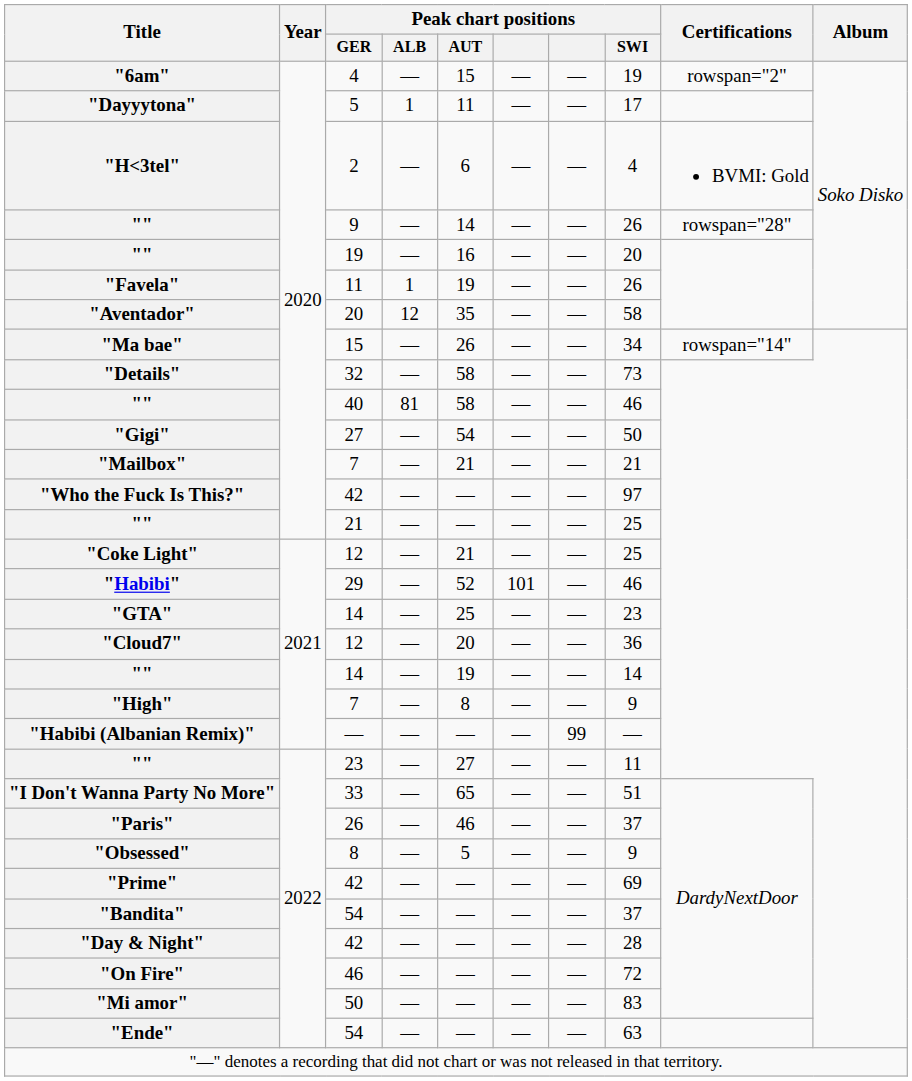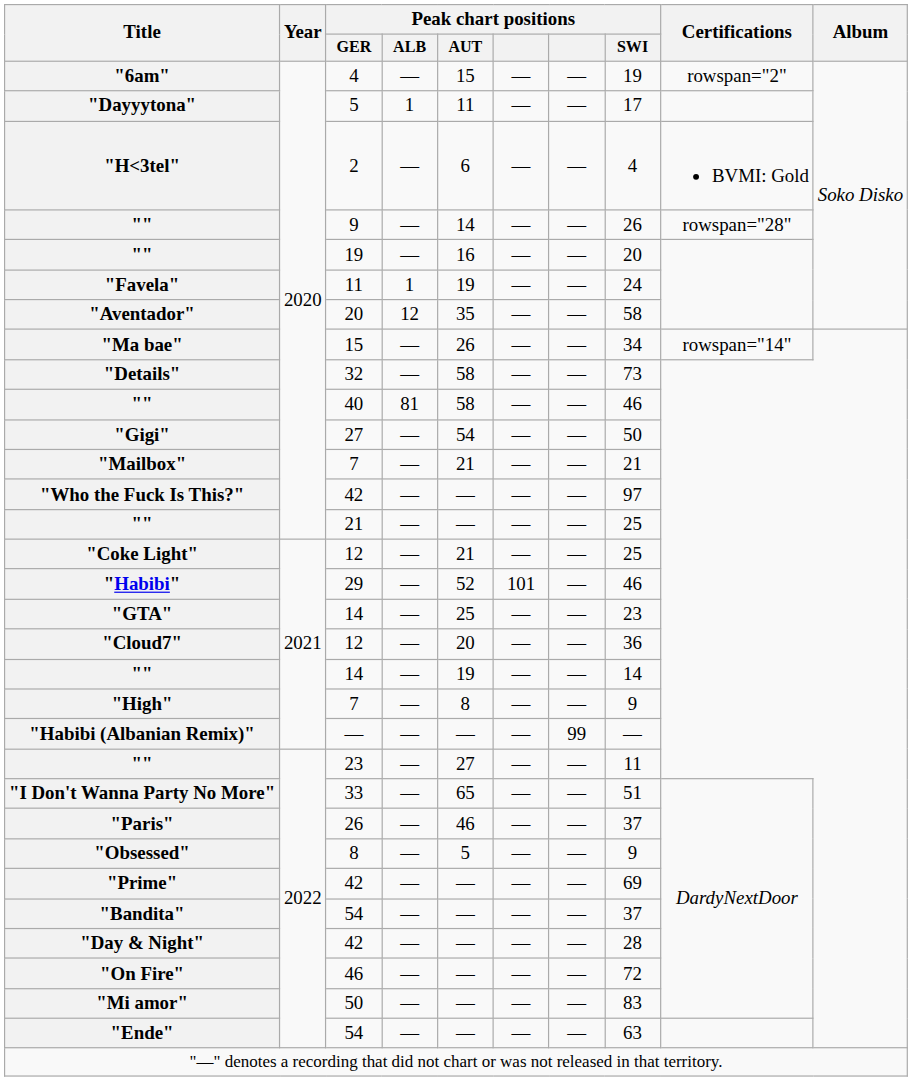(633, 284) 26 -> (633, 284) 24
